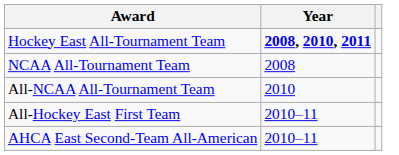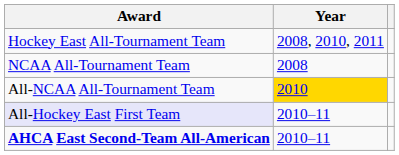(318, 41) bold -> (330, 41) normal
(280, 89) no background -> (292, 89) gold background
(94, 114) no background -> (94, 114) lavender background
(133, 138) normal -> (139, 138) bold
